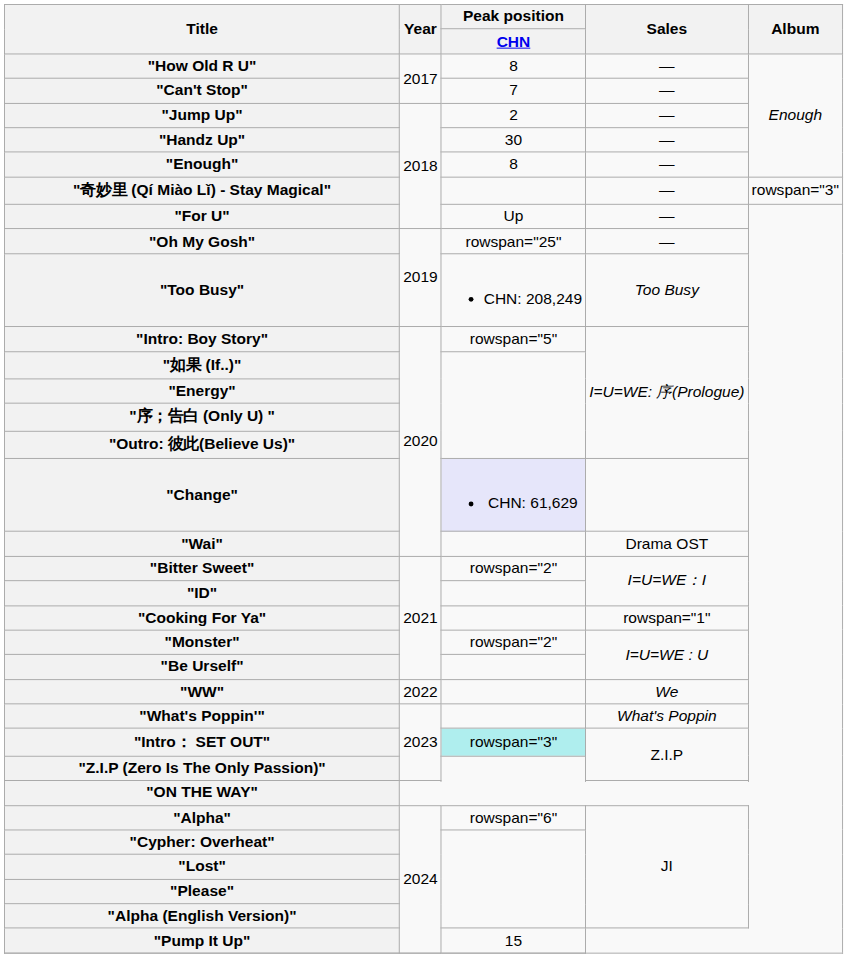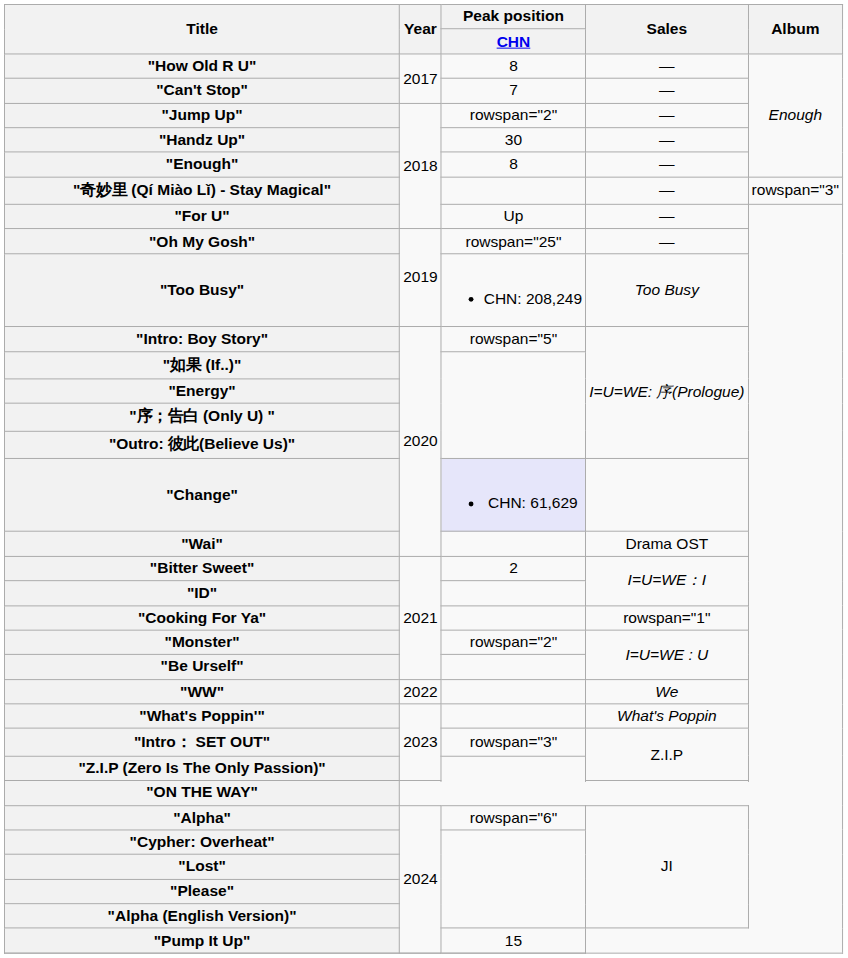(513, 115) 2 -> (513, 115) rowspan="2"
(513, 568) rowspan="2" -> (513, 568) 2
(513, 742) paleturquoise background -> (513, 742) no background
